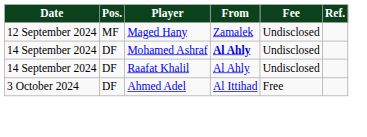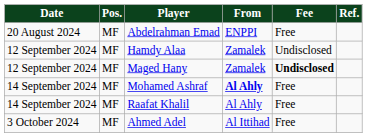+ row: (174, 31)
+ row: (156, 50)
(291, 31) normal -> (304, 68) bold
(109, 50) DF -> (110, 86) MF
(291, 50) Undisclosed -> (285, 86) Free
(109, 68) DF -> (110, 104) MF
(291, 68) Undisclosed -> (285, 104) Free
(109, 86) DF -> (110, 123) MF
